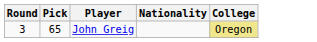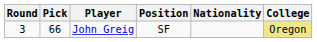+ column: (164, 13)
(55, 30) 65 -> (55, 30) 66
